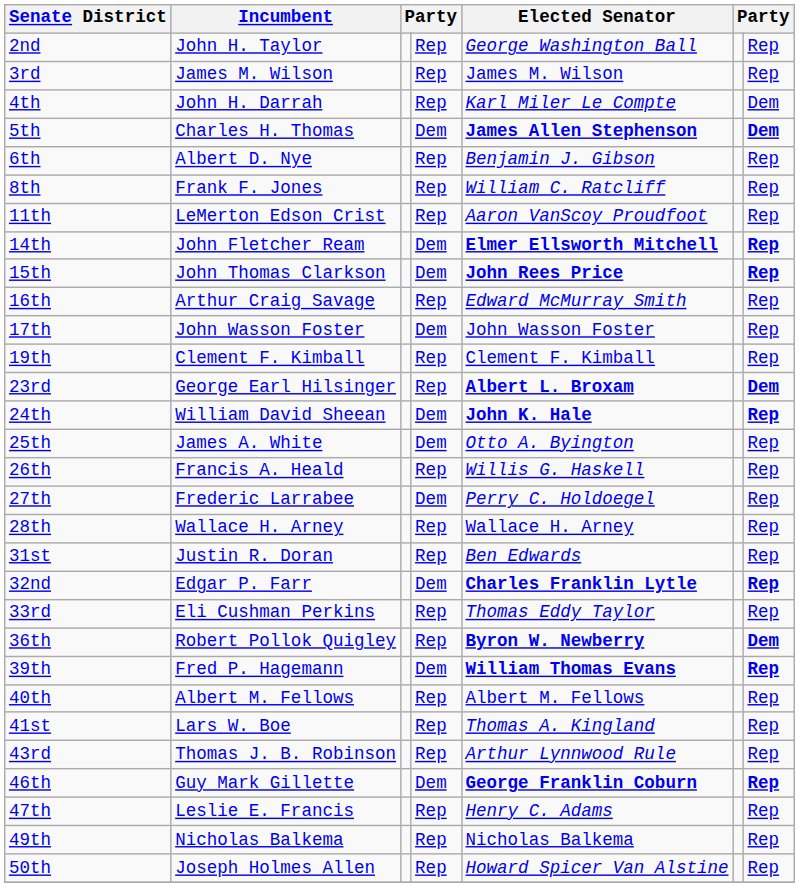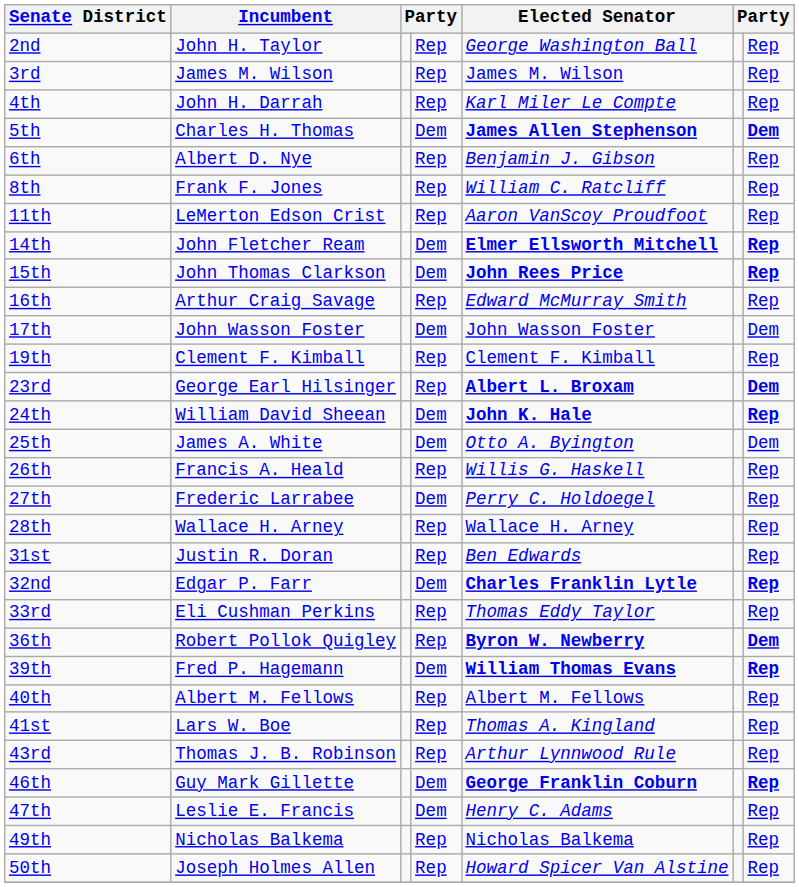(763, 104) Dem -> (763, 104) Rep
(763, 331) Rep -> (763, 331) Dem
(763, 444) Rep -> (763, 444) Dem
(431, 812) Rep -> (431, 812) Dem
